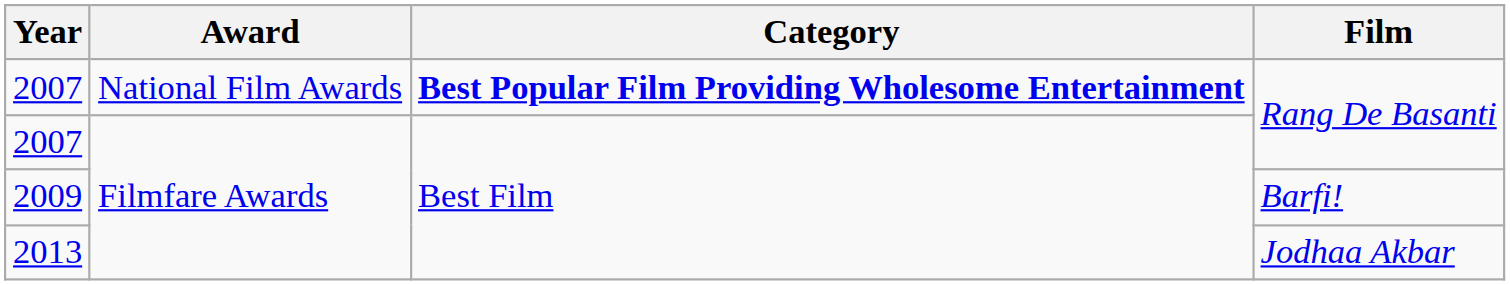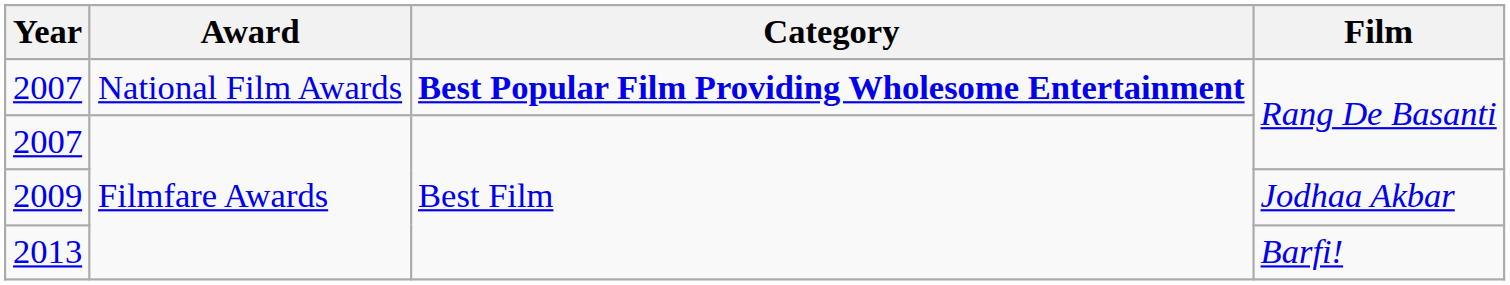(1302, 196) Barfi! -> (1358, 196) Jodhaa Akbar
(1358, 251) Jodhaa Akbar -> (1302, 251) Barfi!
